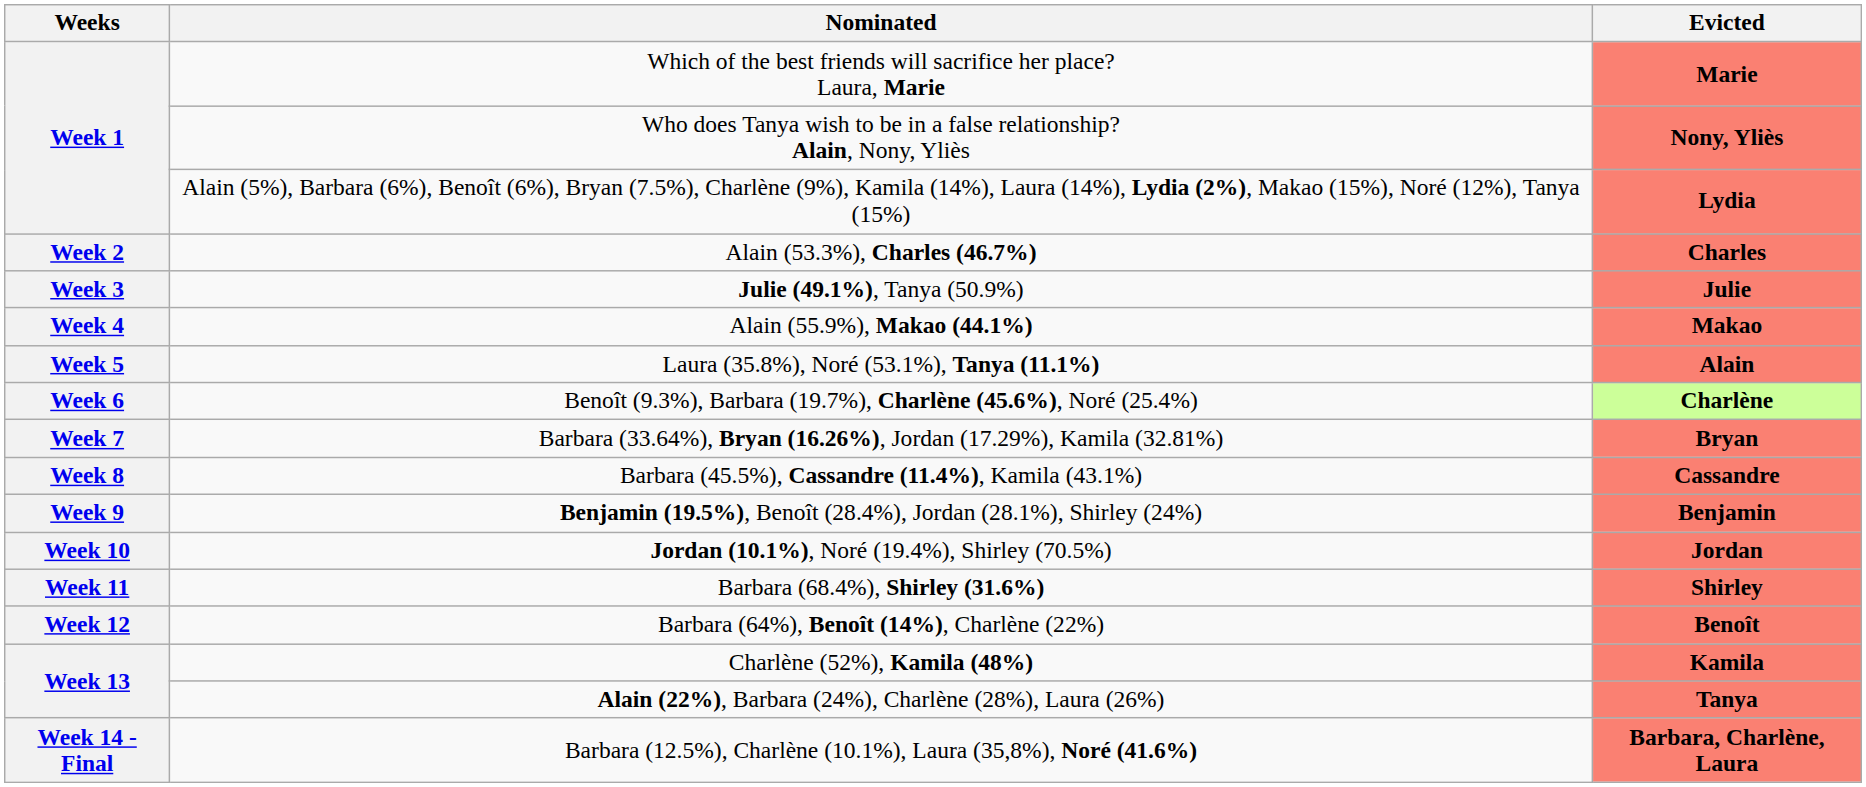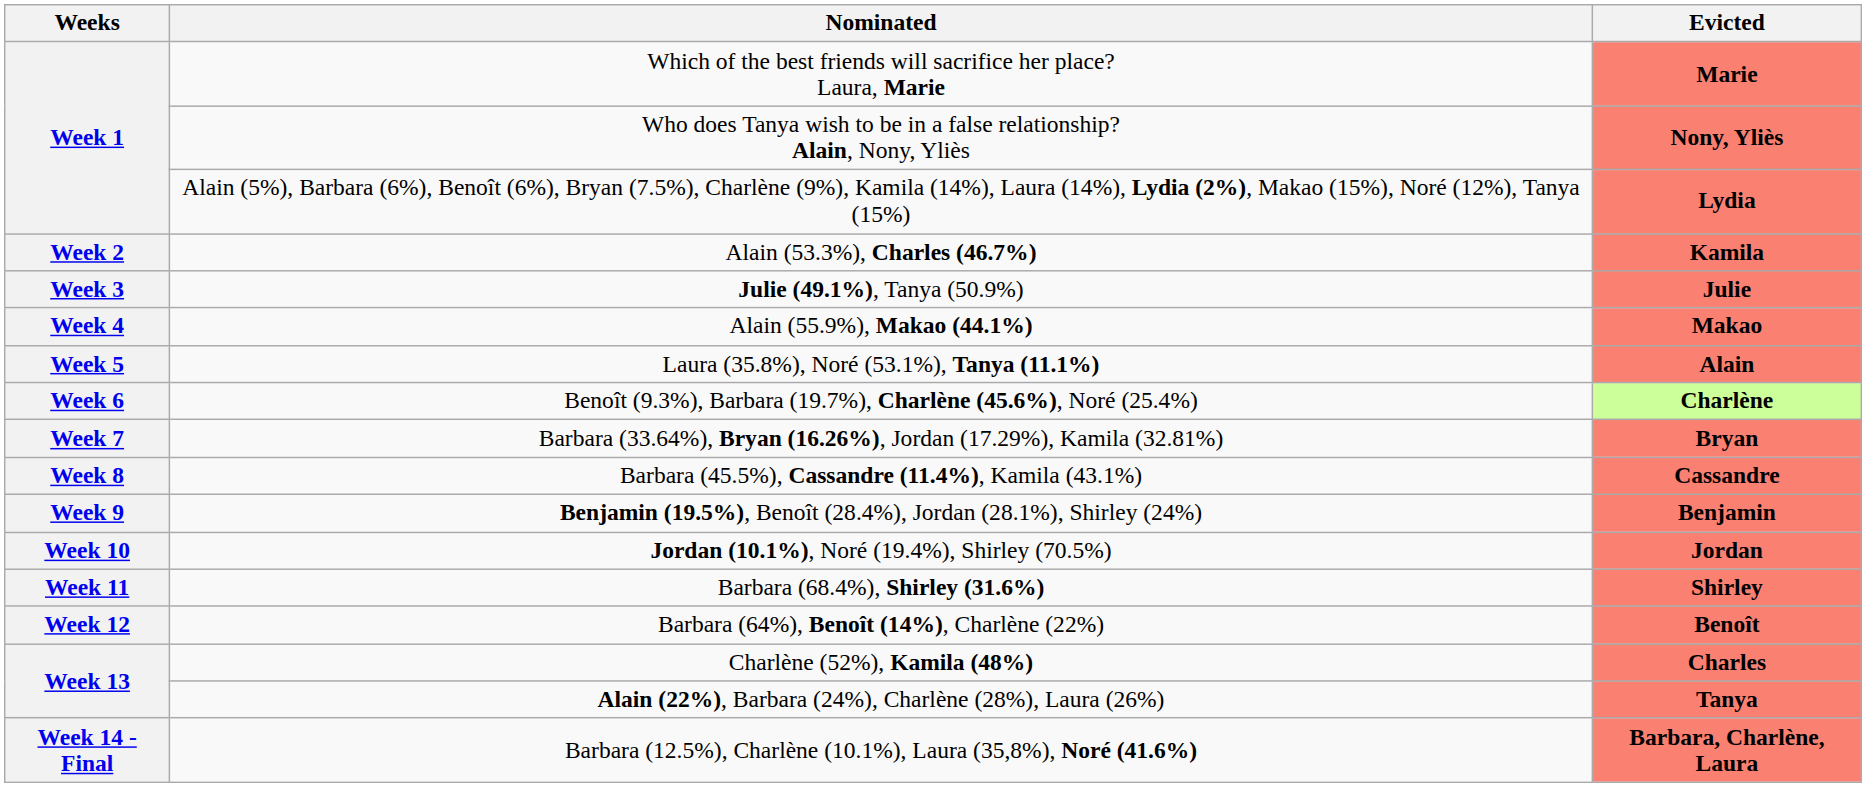(1727, 251) Charles -> (1727, 251) Kamila
(1727, 662) Kamila -> (1727, 662) Charles
